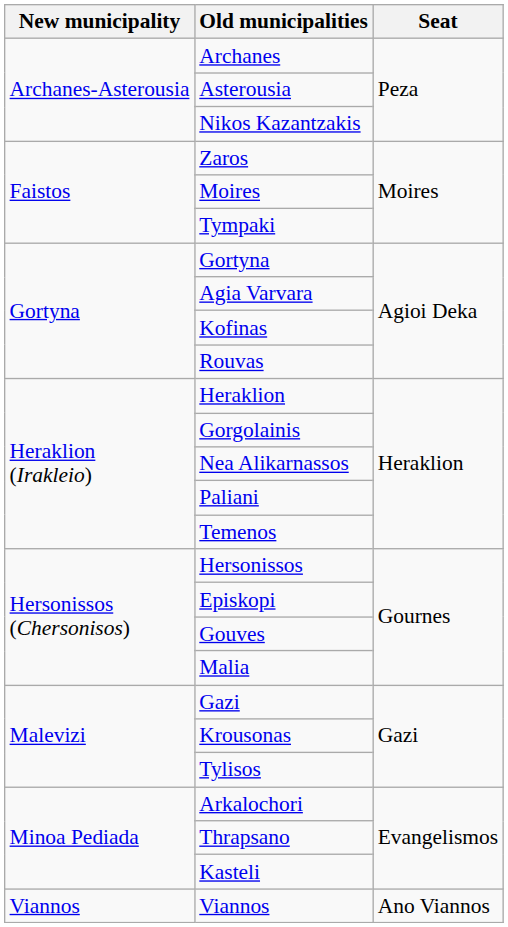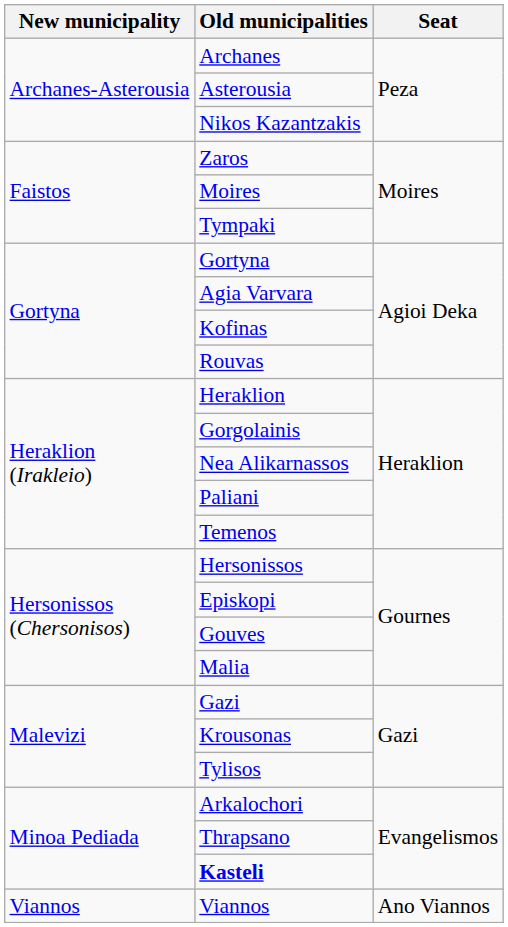(230, 871) normal -> (231, 871) bold
